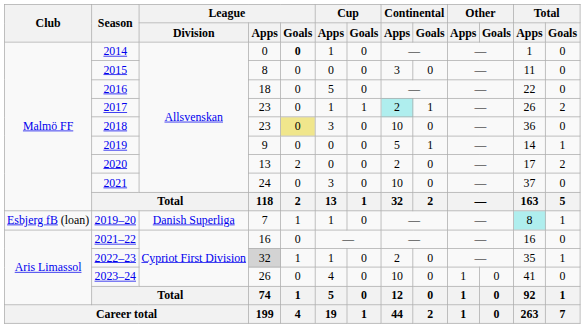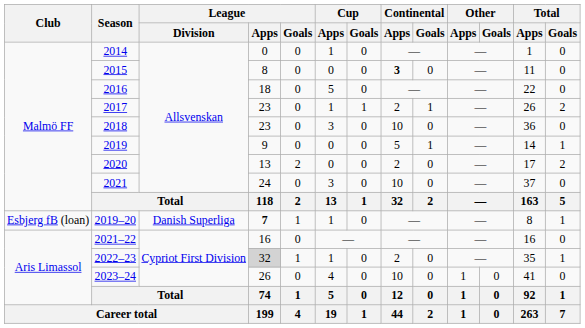(298, 51) bold -> (298, 51) normal
(397, 70) normal -> (397, 70) bold
(397, 107) paleturquoise background -> (397, 107) no background
(298, 126) khaki background -> (298, 126) no background
(265, 220) normal -> (265, 220) bold
(529, 220) paleturquoise background -> (529, 220) no background
